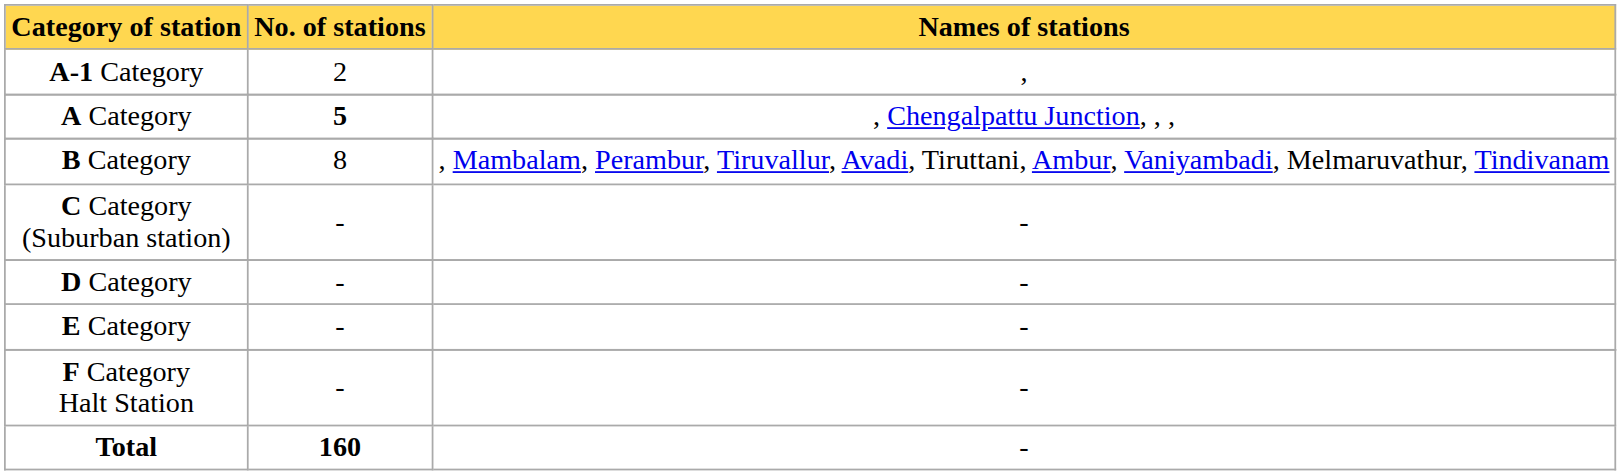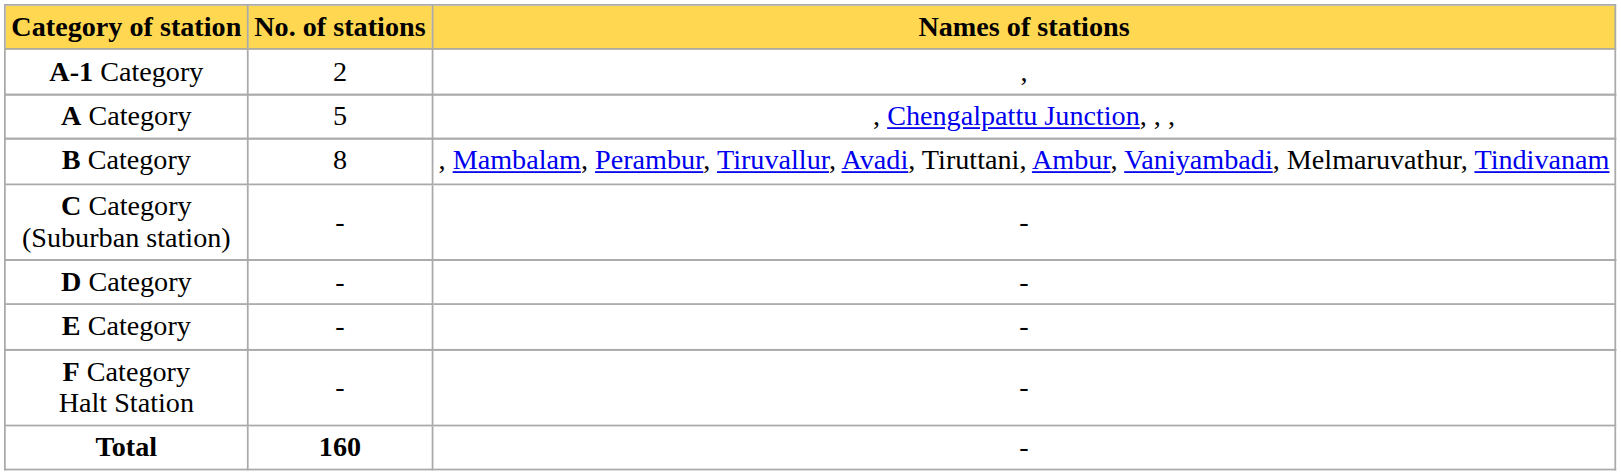(340, 116) bold -> (340, 116) normal
